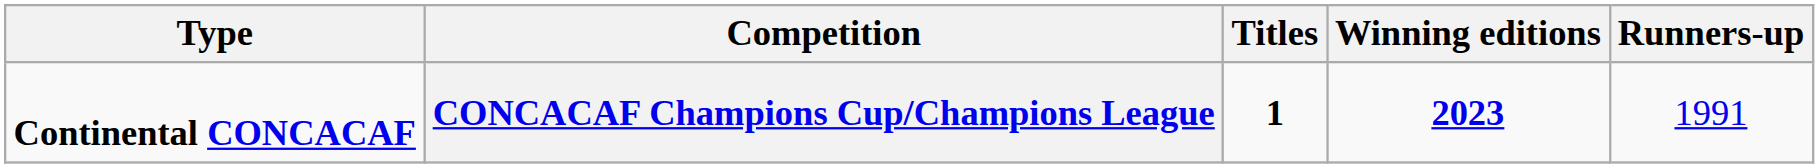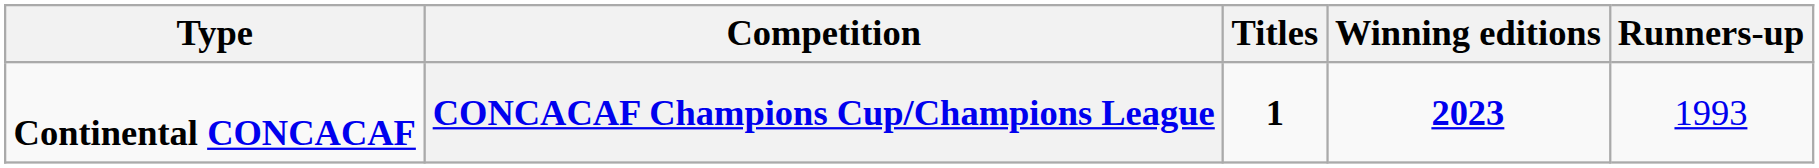(1711, 111) 1991 -> (1711, 111) 1993
